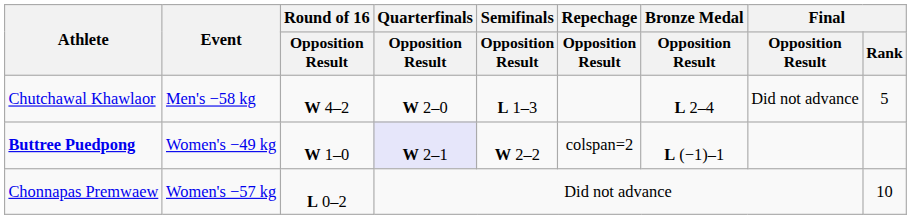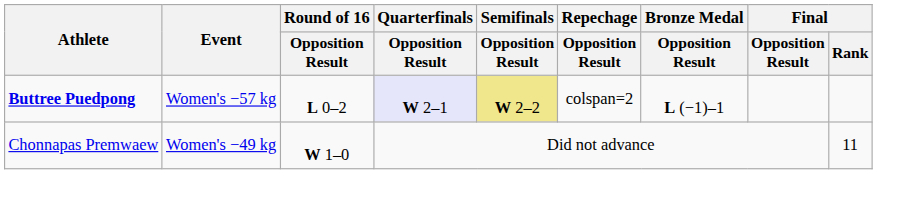- row: (82, 99)
(221, 145) Women's −49 kg -> (221, 99) Women's −57 kg
(327, 155) W 1–0 -> (327, 108) L 0–2
(517, 155) no background -> (517, 108) khaki background
(221, 191) Women's −57 kg -> (221, 145) Women's −49 kg
(327, 201) L 0–2 -> (327, 155) W 1–0
(884, 191) 10 -> (850, 145) 11
